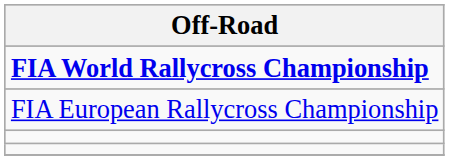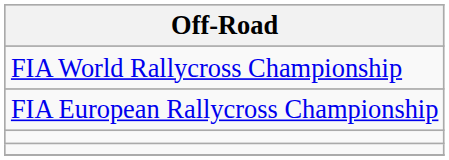(220, 67) bold -> (207, 67) normal
